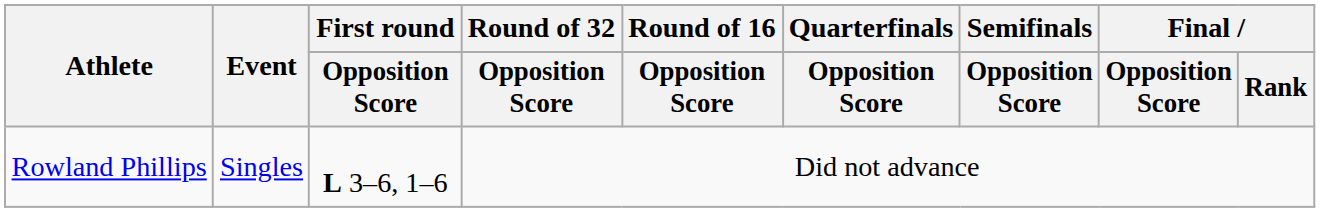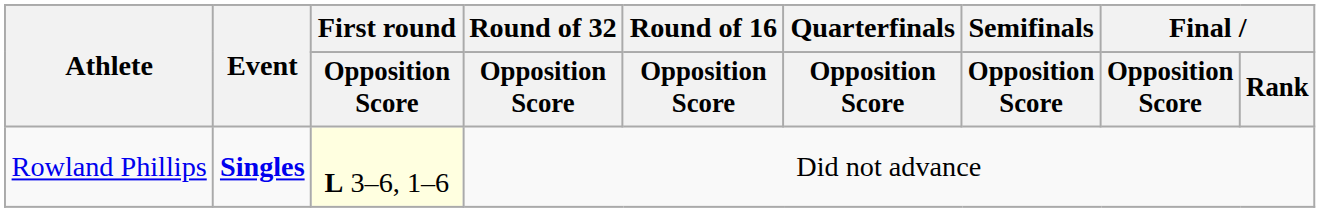(262, 166) normal -> (262, 166) bold
(385, 183) no background -> (387, 183) lightyellow background
